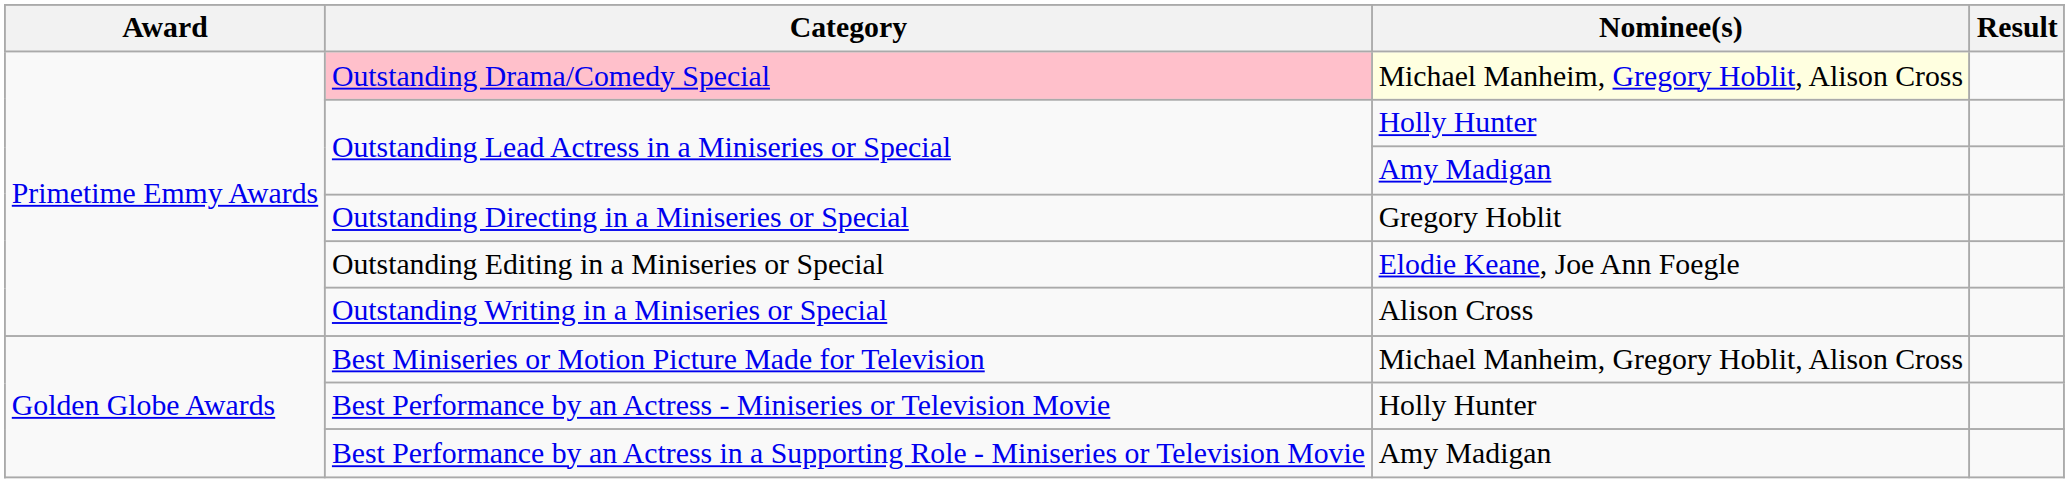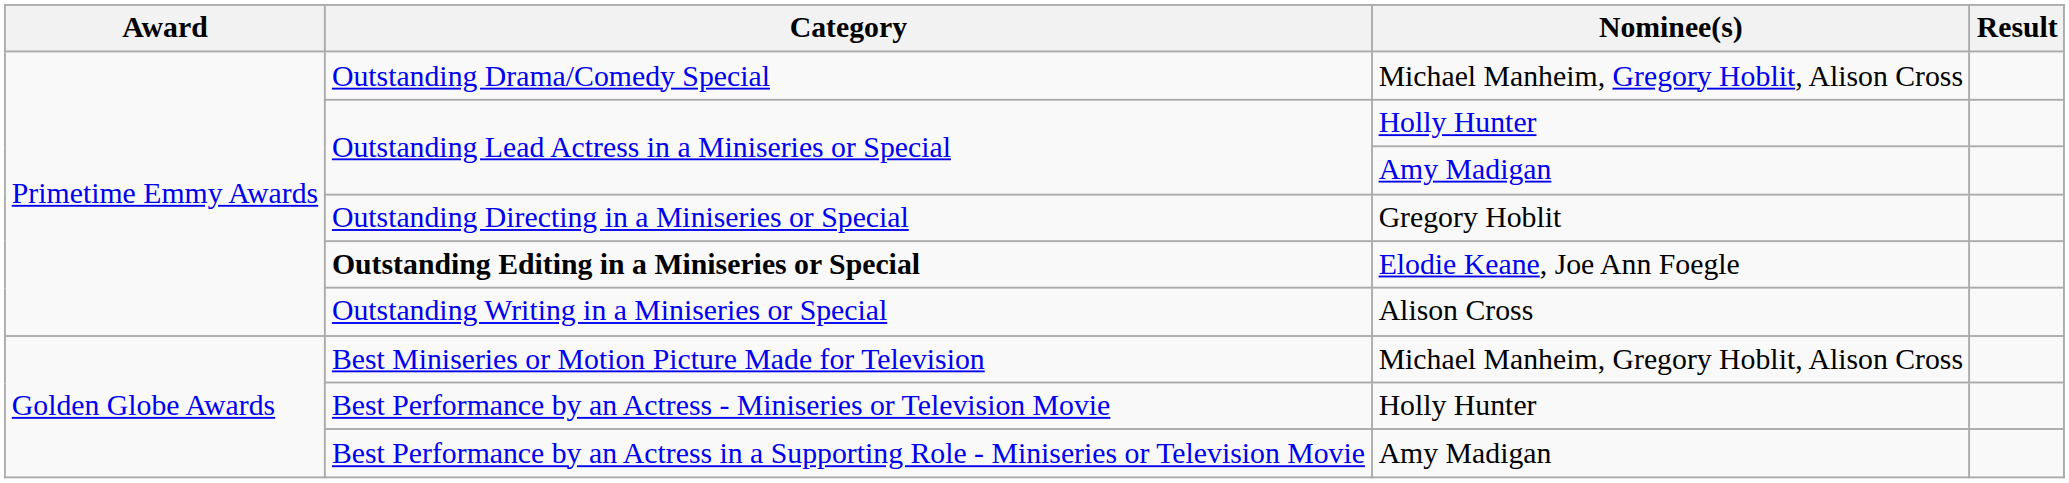(551, 75) pink background -> (551, 75) no background
(1671, 75) lightyellow background -> (1671, 75) no background
(608, 264) normal -> (626, 264) bold
